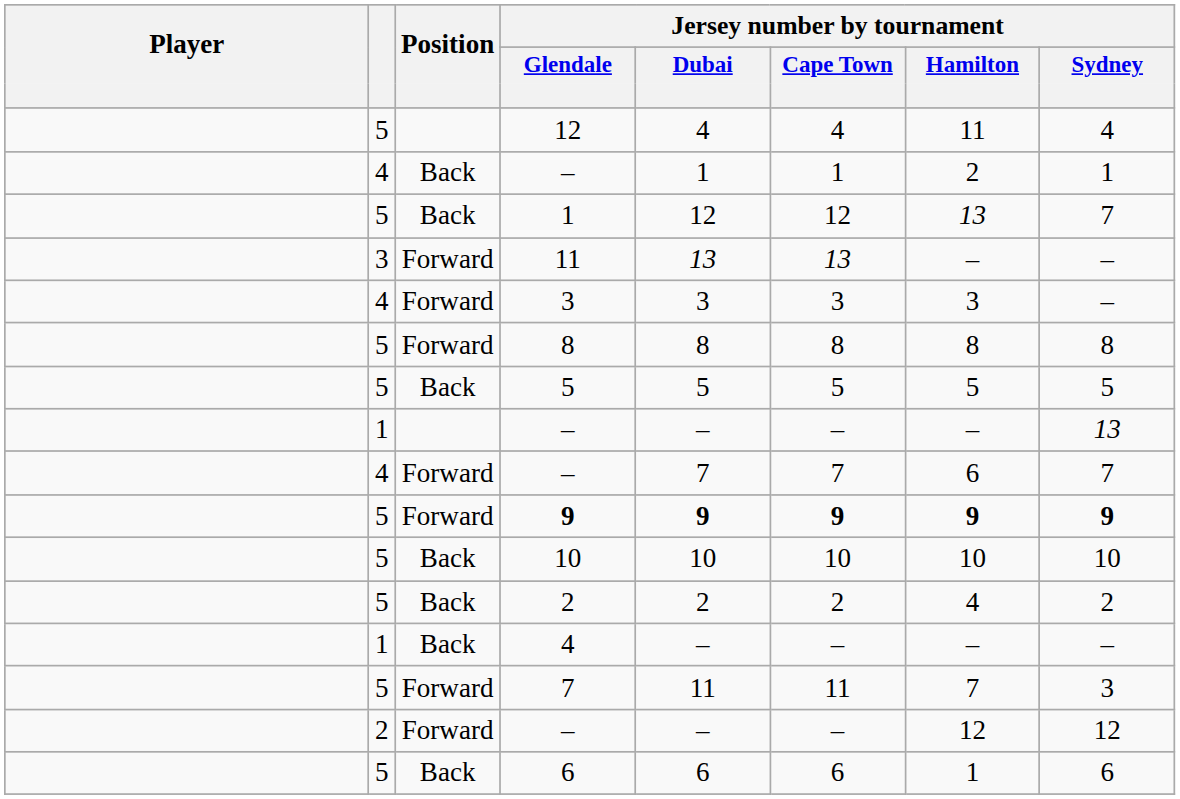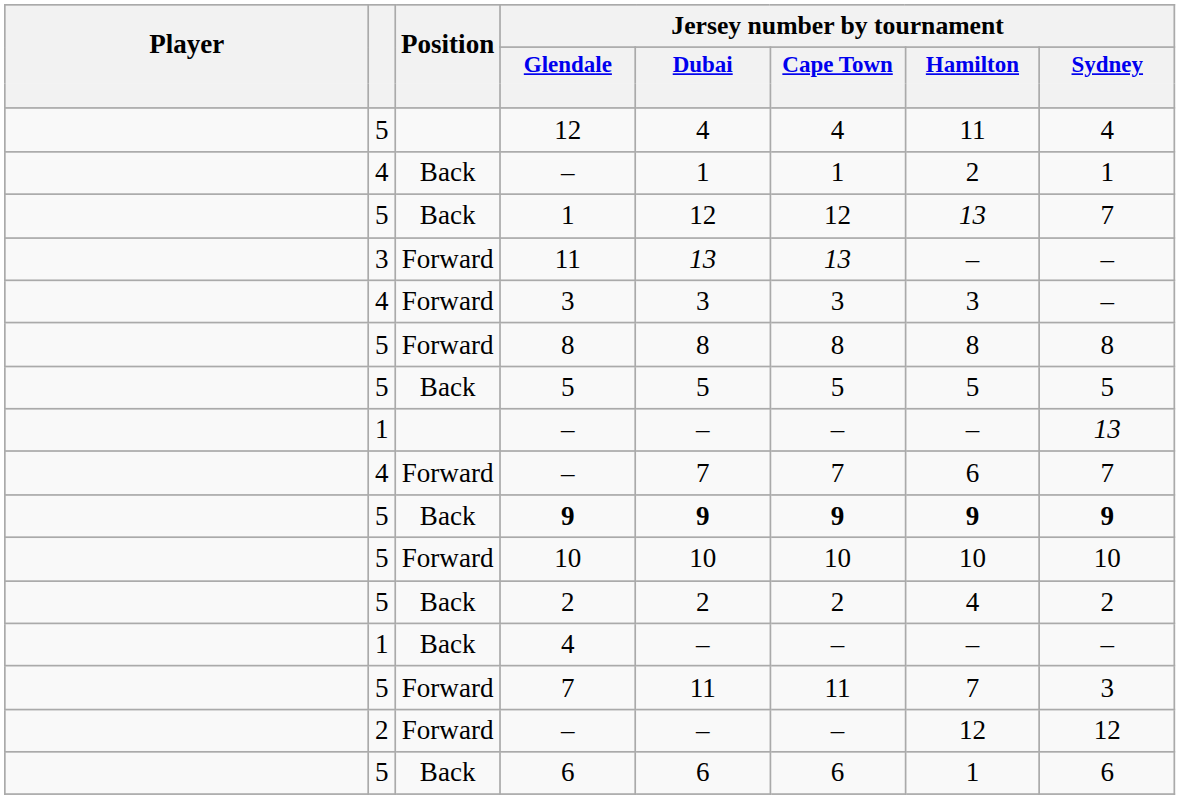(448, 515) Forward -> (448, 515) Back
(448, 558) Back -> (448, 558) Forward
